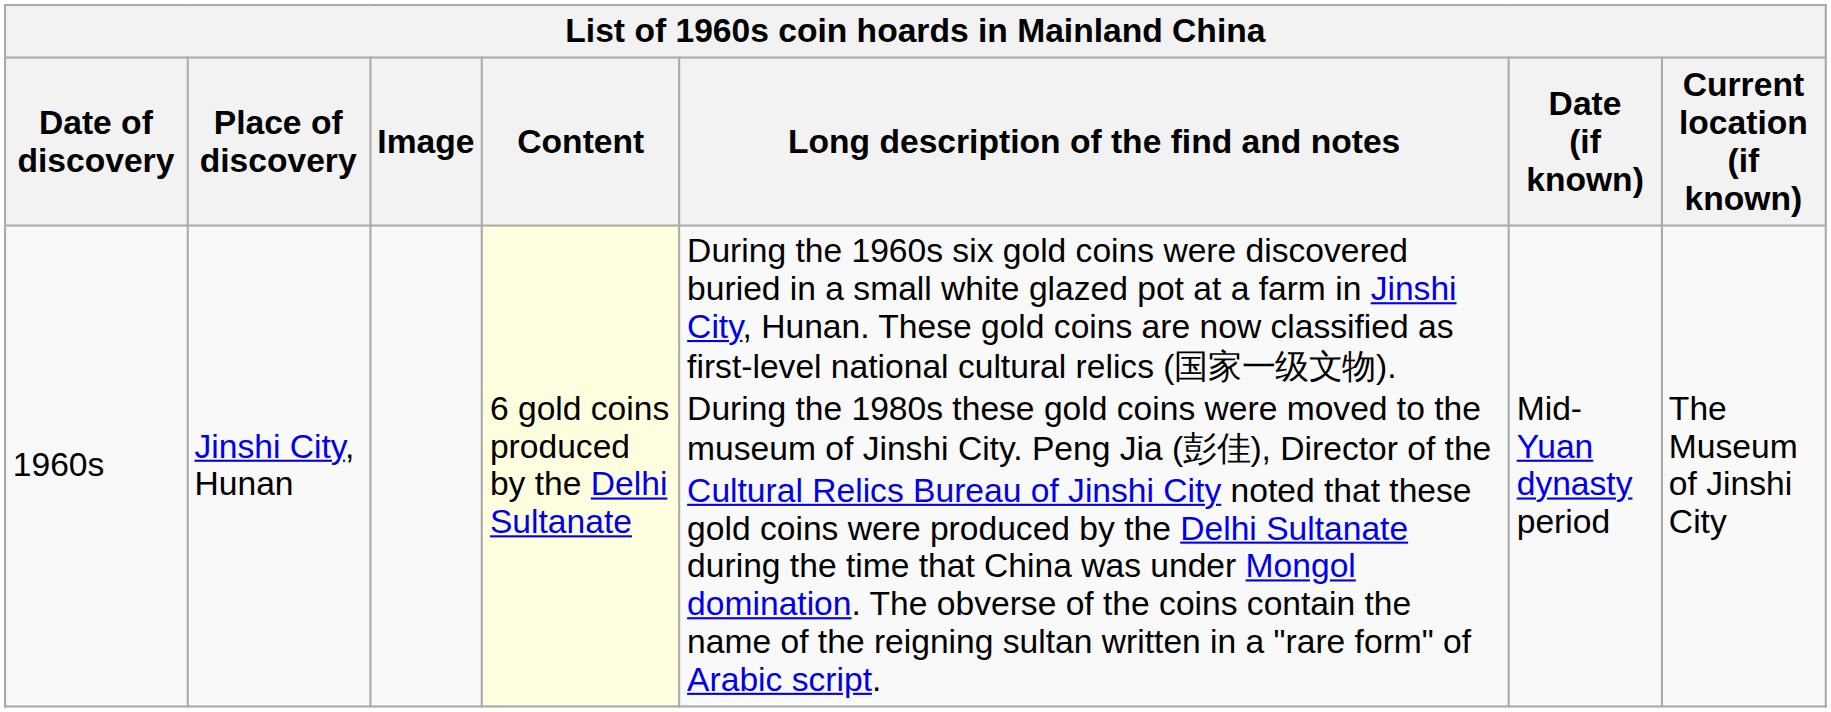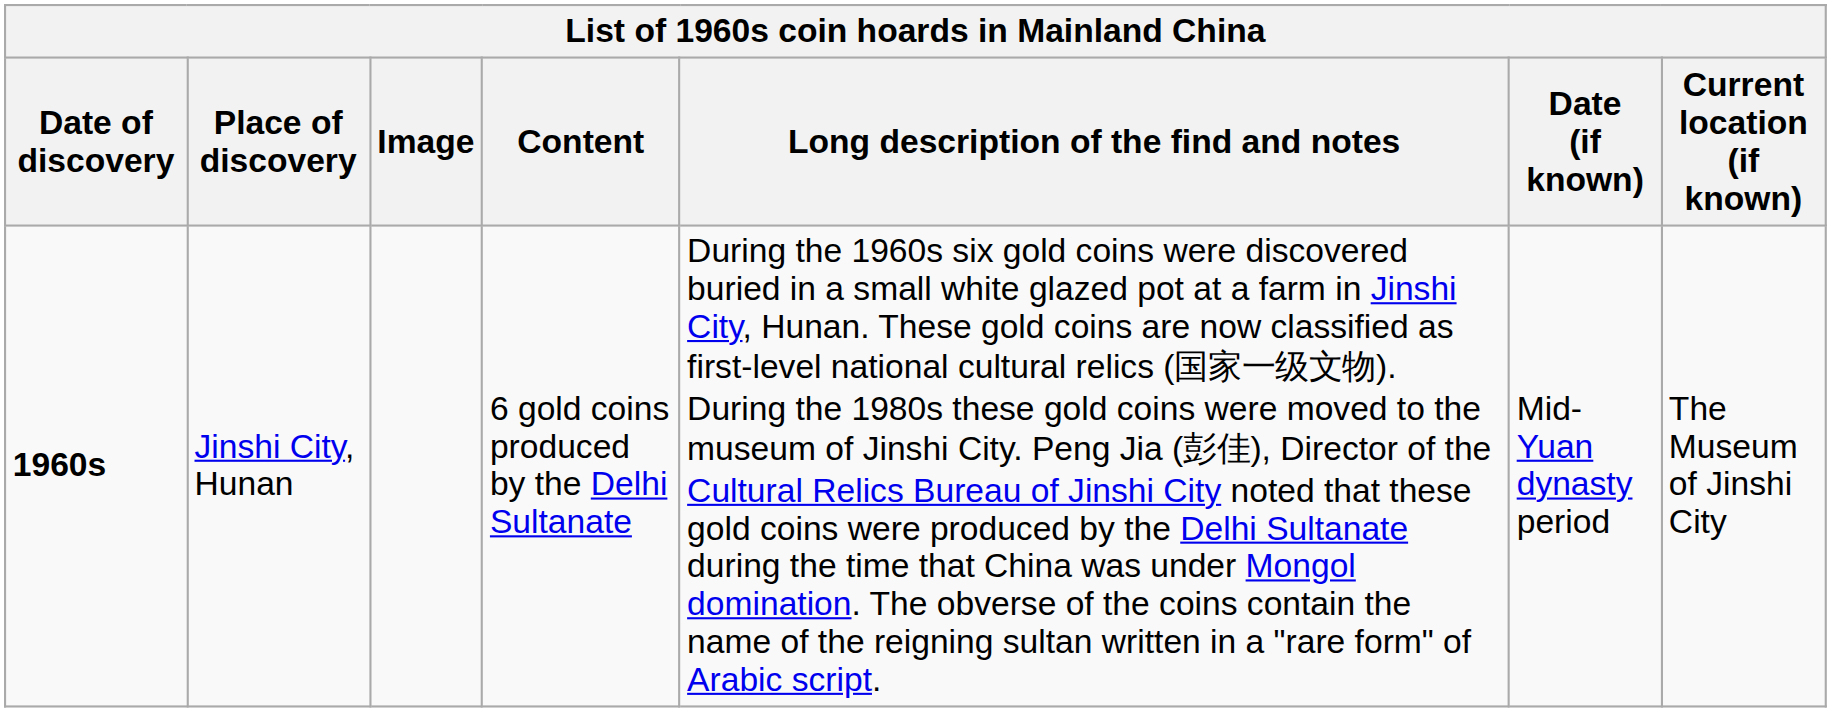(59, 465) normal -> (60, 465) bold
(580, 465) lightyellow background -> (580, 465) no background
